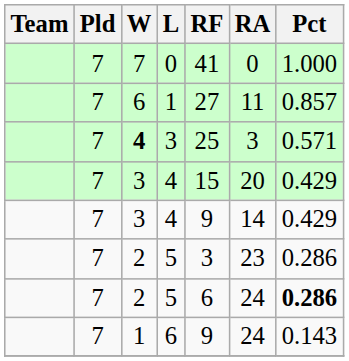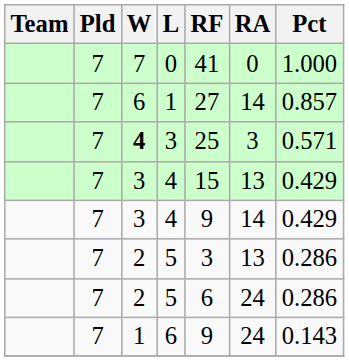(253, 102) 11 -> (253, 102) 14
(253, 180) 20 -> (253, 180) 13
(253, 258) 23 -> (253, 258) 13
(309, 297) bold -> (309, 297) normal
